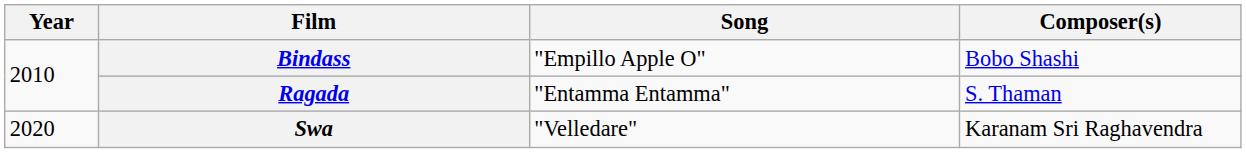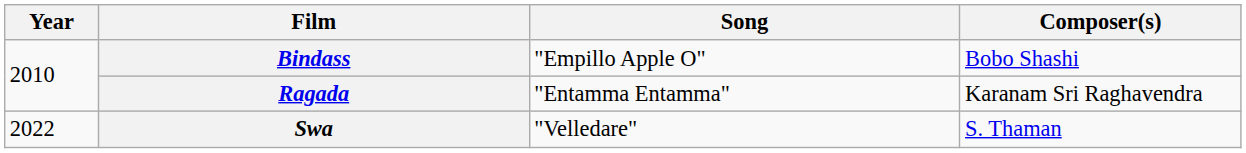(1013, 93) S. Thaman -> (1084, 93) Karanam Sri Raghavendra
(32, 128) 2020 -> (32, 128) 2022
(1084, 128) Karanam Sri Raghavendra -> (1013, 128) S. Thaman
